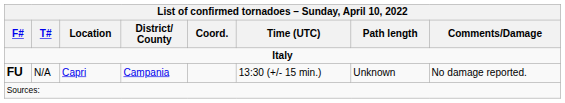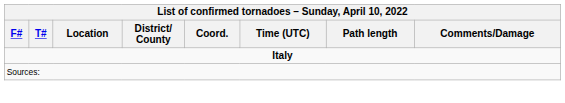- row: (15, 73)
